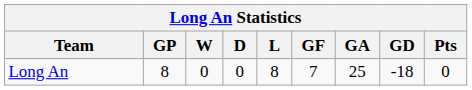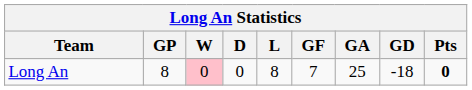(204, 71) no background -> (204, 71) pink background
(445, 71) normal -> (445, 71) bold
